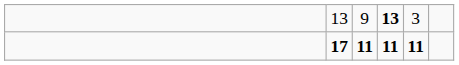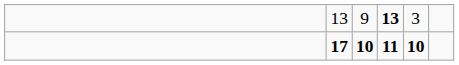(365, 45) 11 -> (365, 45) 10
(416, 45) 11 -> (416, 45) 10
